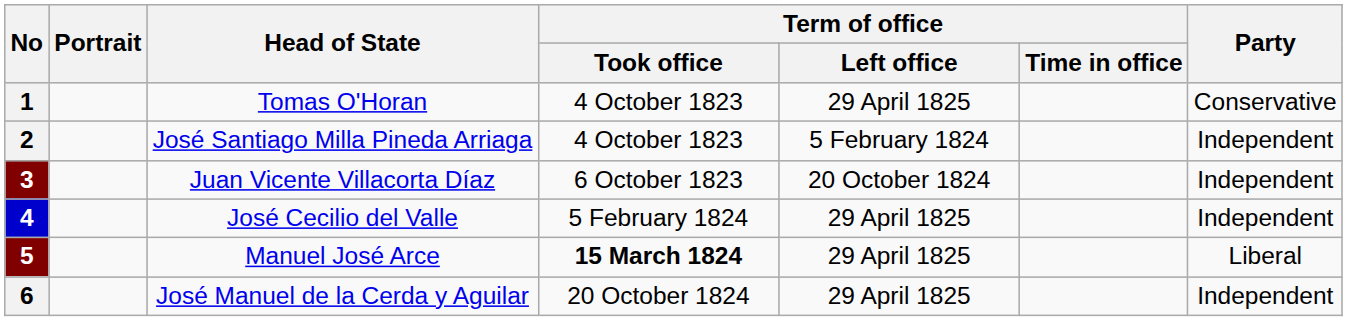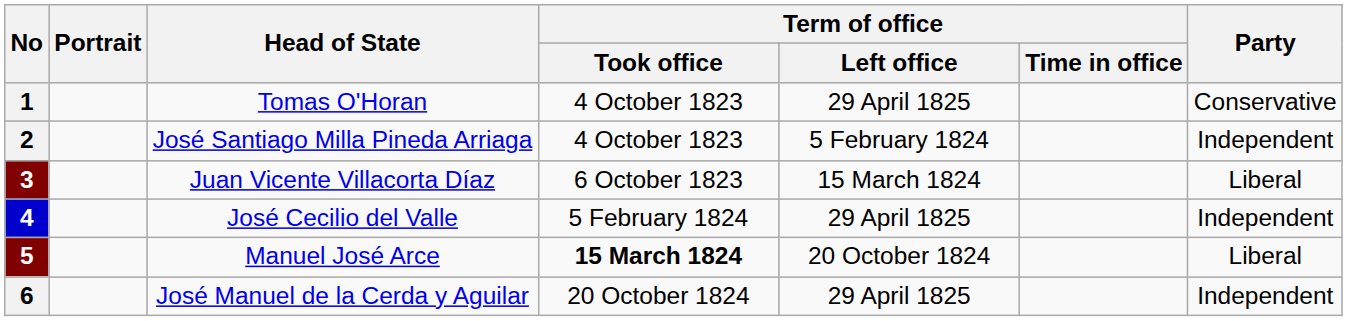(899, 179) 20 October 1824 -> (899, 179) 15 March 1824
(1265, 179) Independent -> (1265, 179) Liberal
(899, 256) 29 April 1825 -> (899, 256) 20 October 1824
